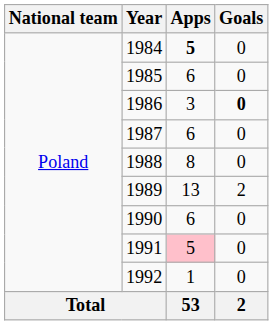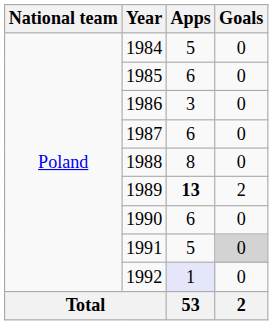(191, 47) bold -> (191, 47) normal
(241, 104) bold -> (241, 104) normal
(191, 190) normal -> (191, 190) bold
(191, 248) pink background -> (191, 248) no background
(241, 248) no background -> (241, 248) lightgrey background
(191, 276) no background -> (191, 276) lavender background
